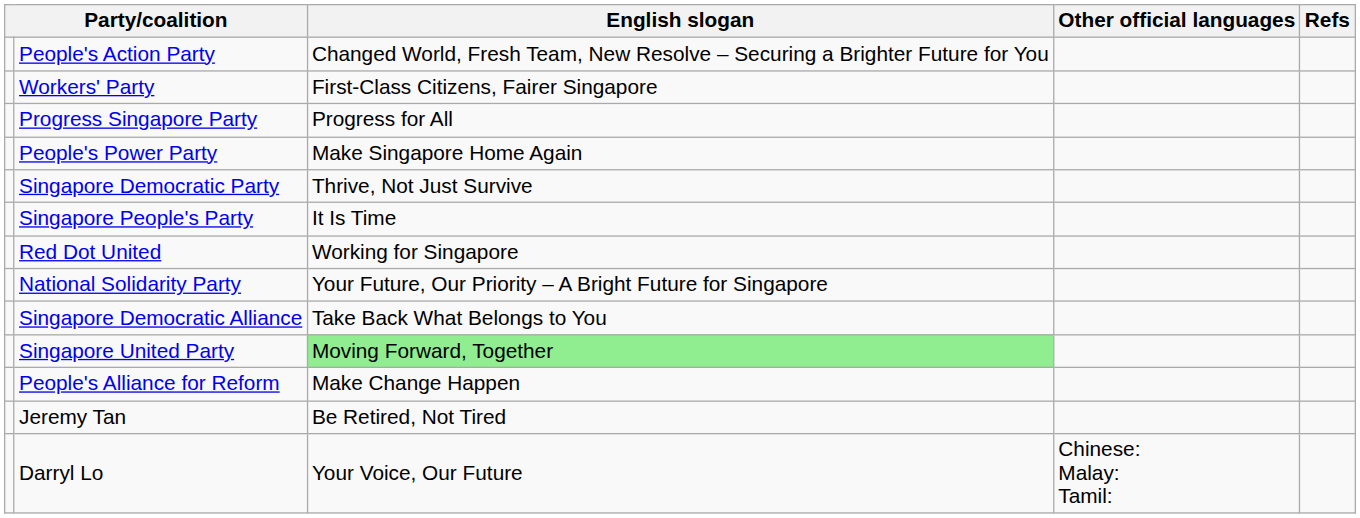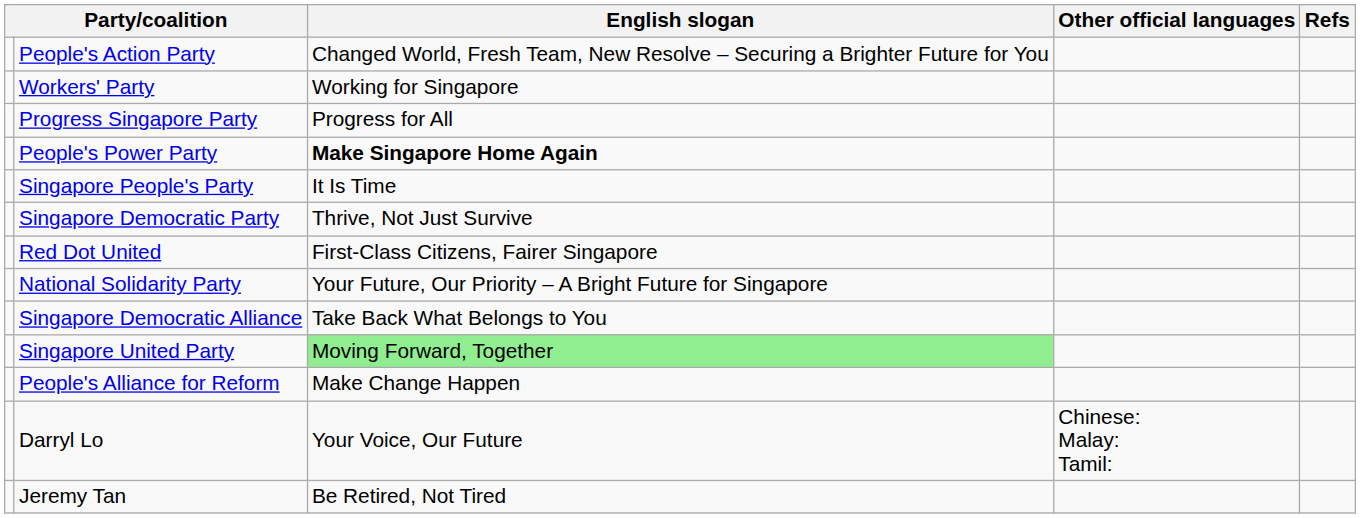(485, 86) First-Class Citizens, Fairer Singapore -> (415, 86) Working for Singapore
(447, 152) normal -> (455, 152) bold
rows swapped: (149, 185) <-> (136, 218)
(415, 251) Working for Singapore -> (485, 251) First-Class Citizens, Fairer Singapore
rows swapped: (61, 473) <-> (73, 416)
